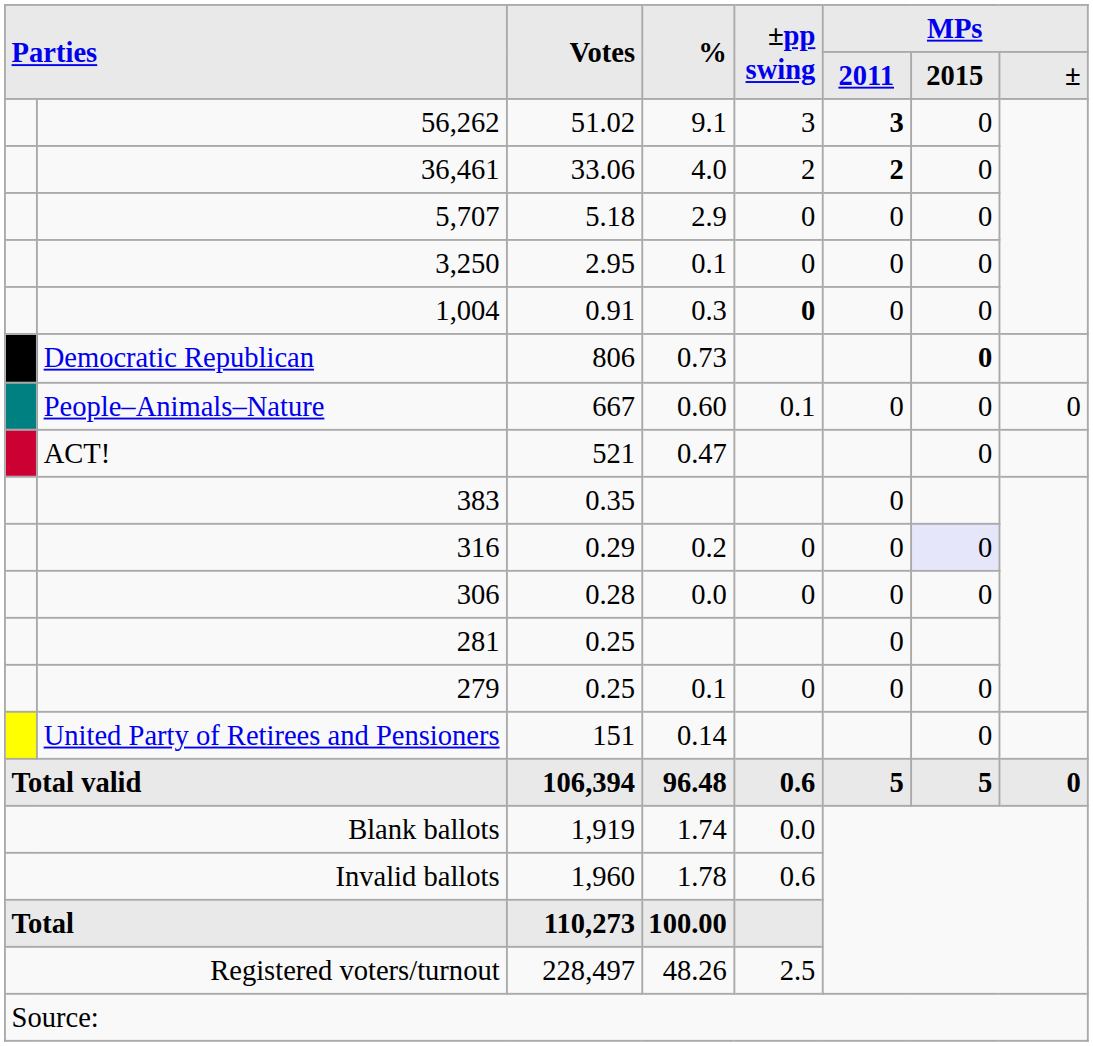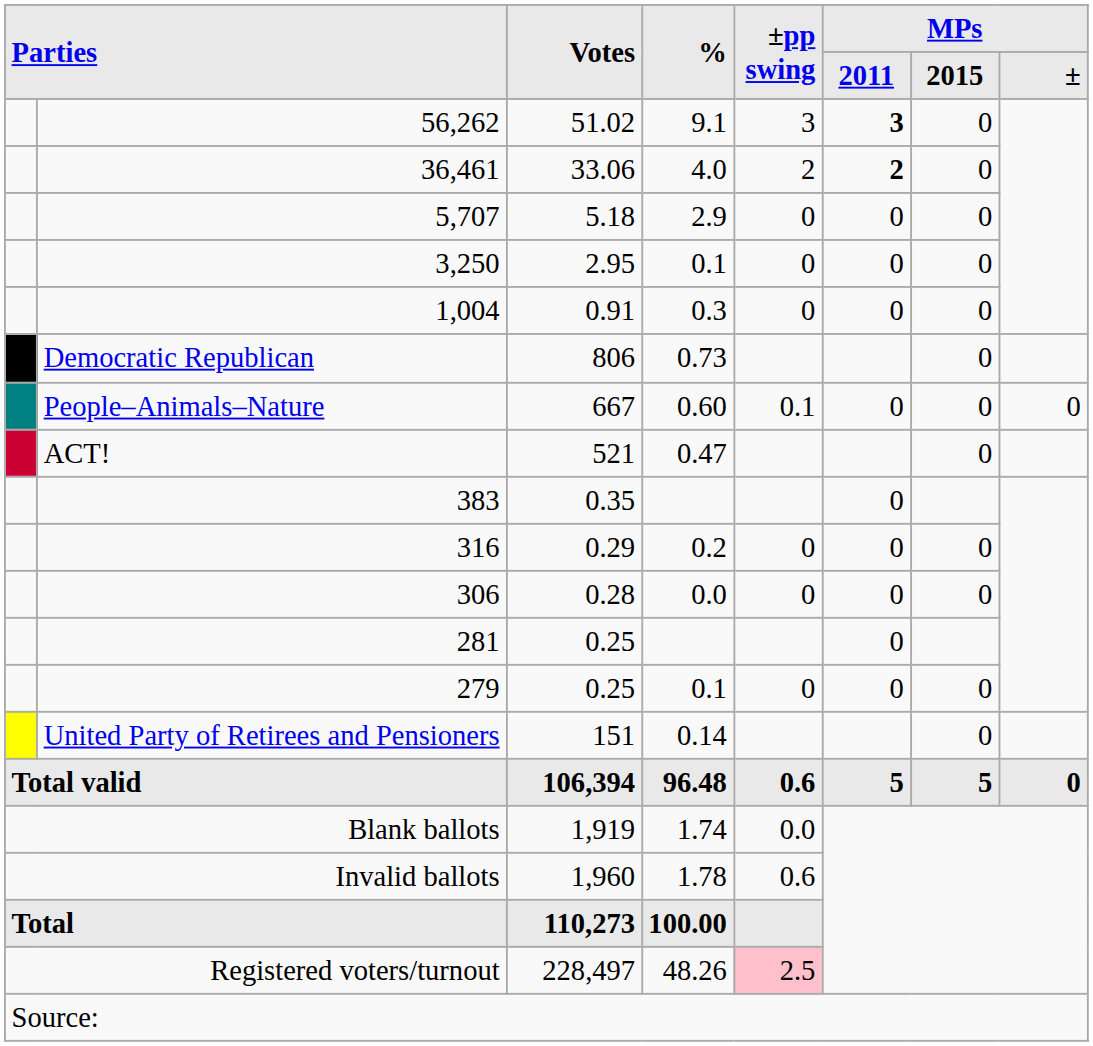(808, 310) bold -> (808, 310) normal
(985, 358) bold -> (985, 358) normal
(985, 546) lavender background -> (985, 546) no background
(798, 970) no background -> (798, 970) pink background
